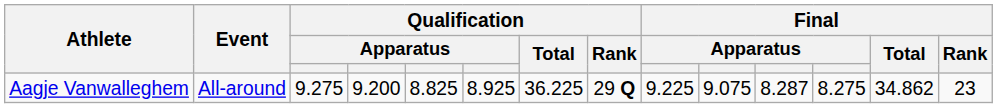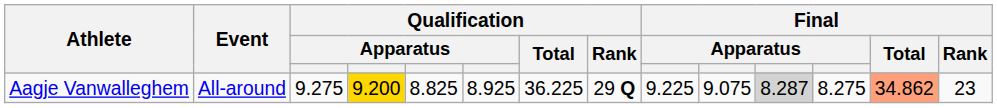(376, 88) no background -> (376, 88) gold background
(784, 88) no background -> (784, 88) lightgrey background
(904, 88) no background -> (904, 88) lightsalmon background
